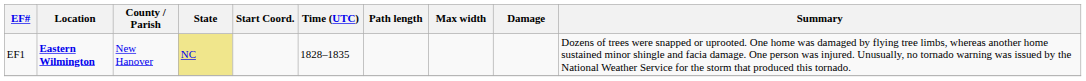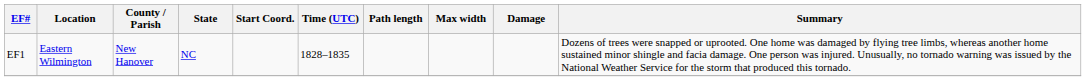(67, 54) bold -> (66, 54) normal
(188, 54) khaki background -> (188, 54) no background
